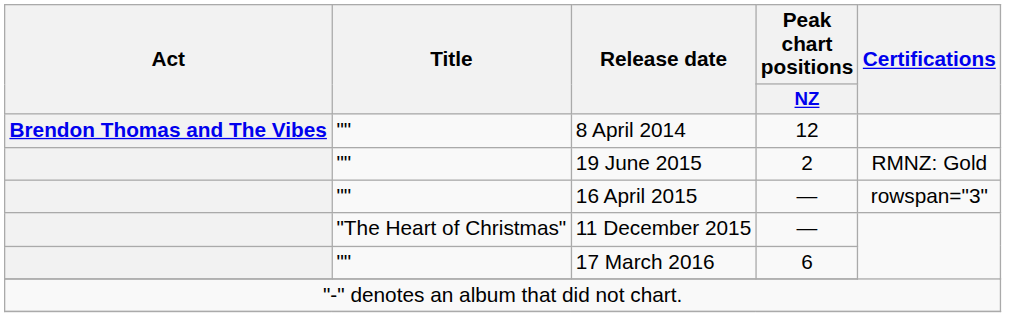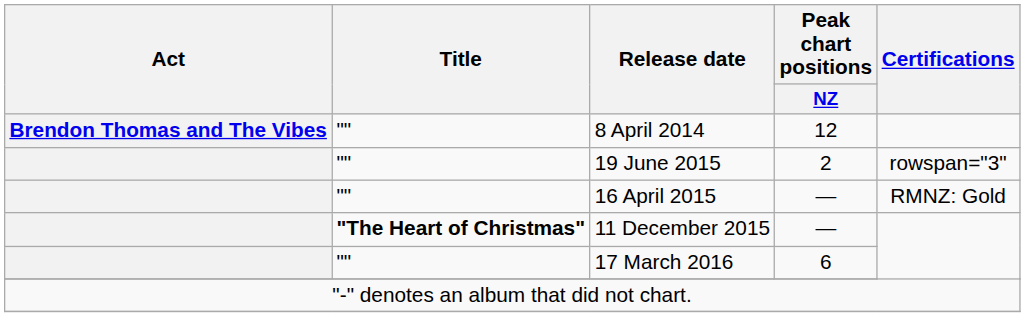(929, 163) RMNZ: Gold -> (948, 163) rowspan="3"
(929, 196) rowspan="3" -> (948, 196) RMNZ: Gold
(451, 229) normal -> (461, 229) bold
